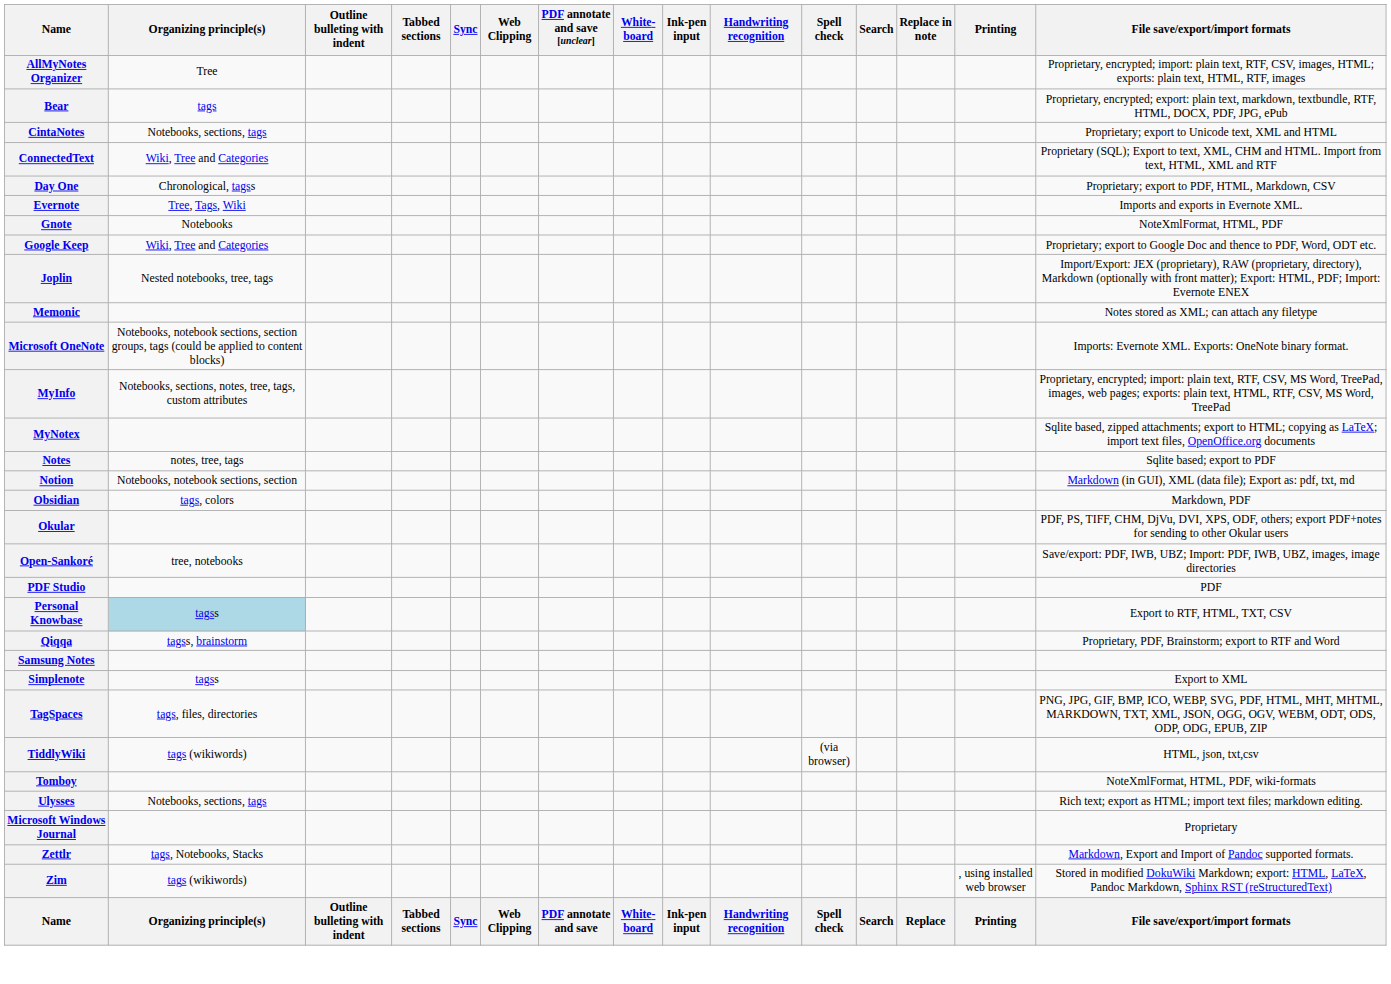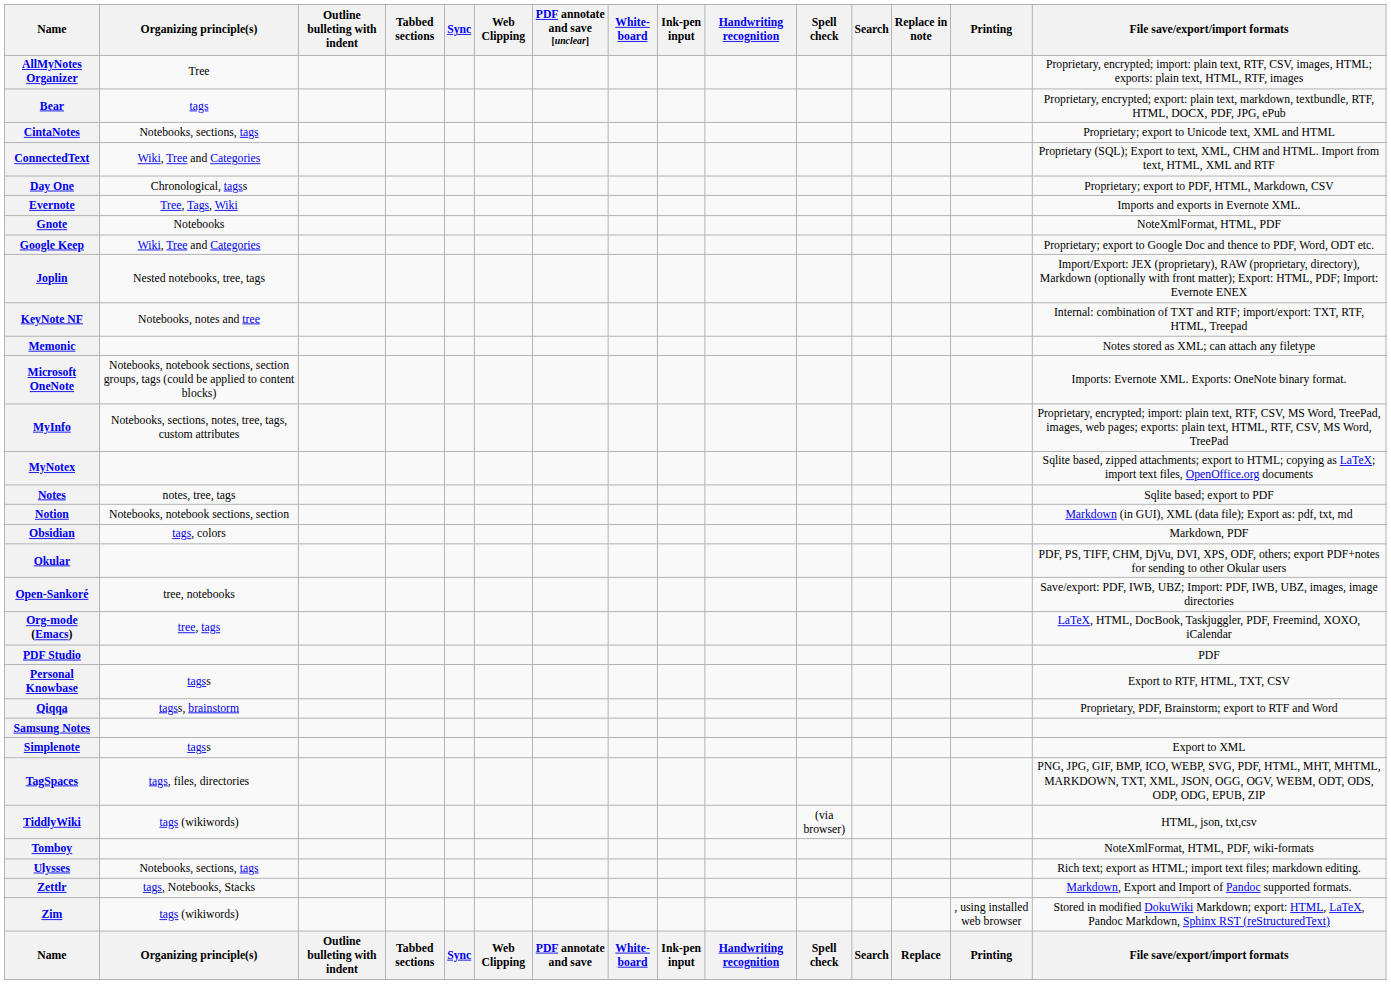+ row: (52, 319)
+ row: (52, 628)
(207, 614) lightblue background -> (199, 681) no background
- row: (56, 827)
